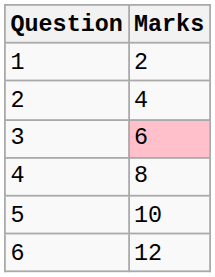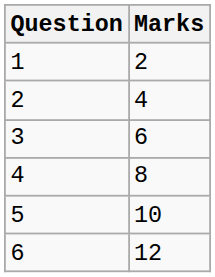(141, 138) pink background -> (141, 138) no background
